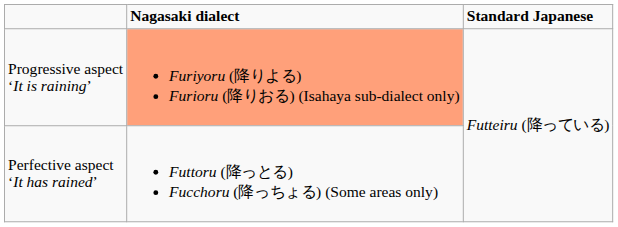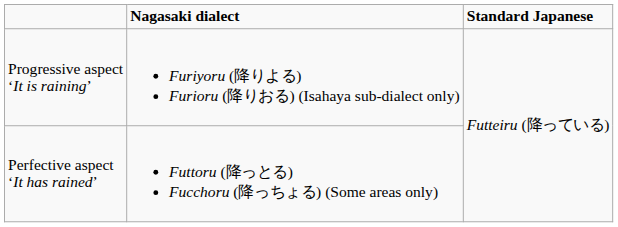(295, 86) lightsalmon background -> (295, 86) no background
